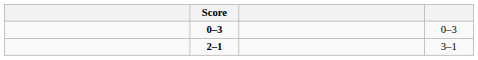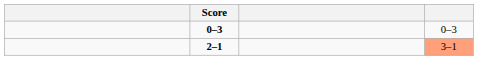(449, 47) no background -> (449, 47) lightsalmon background
